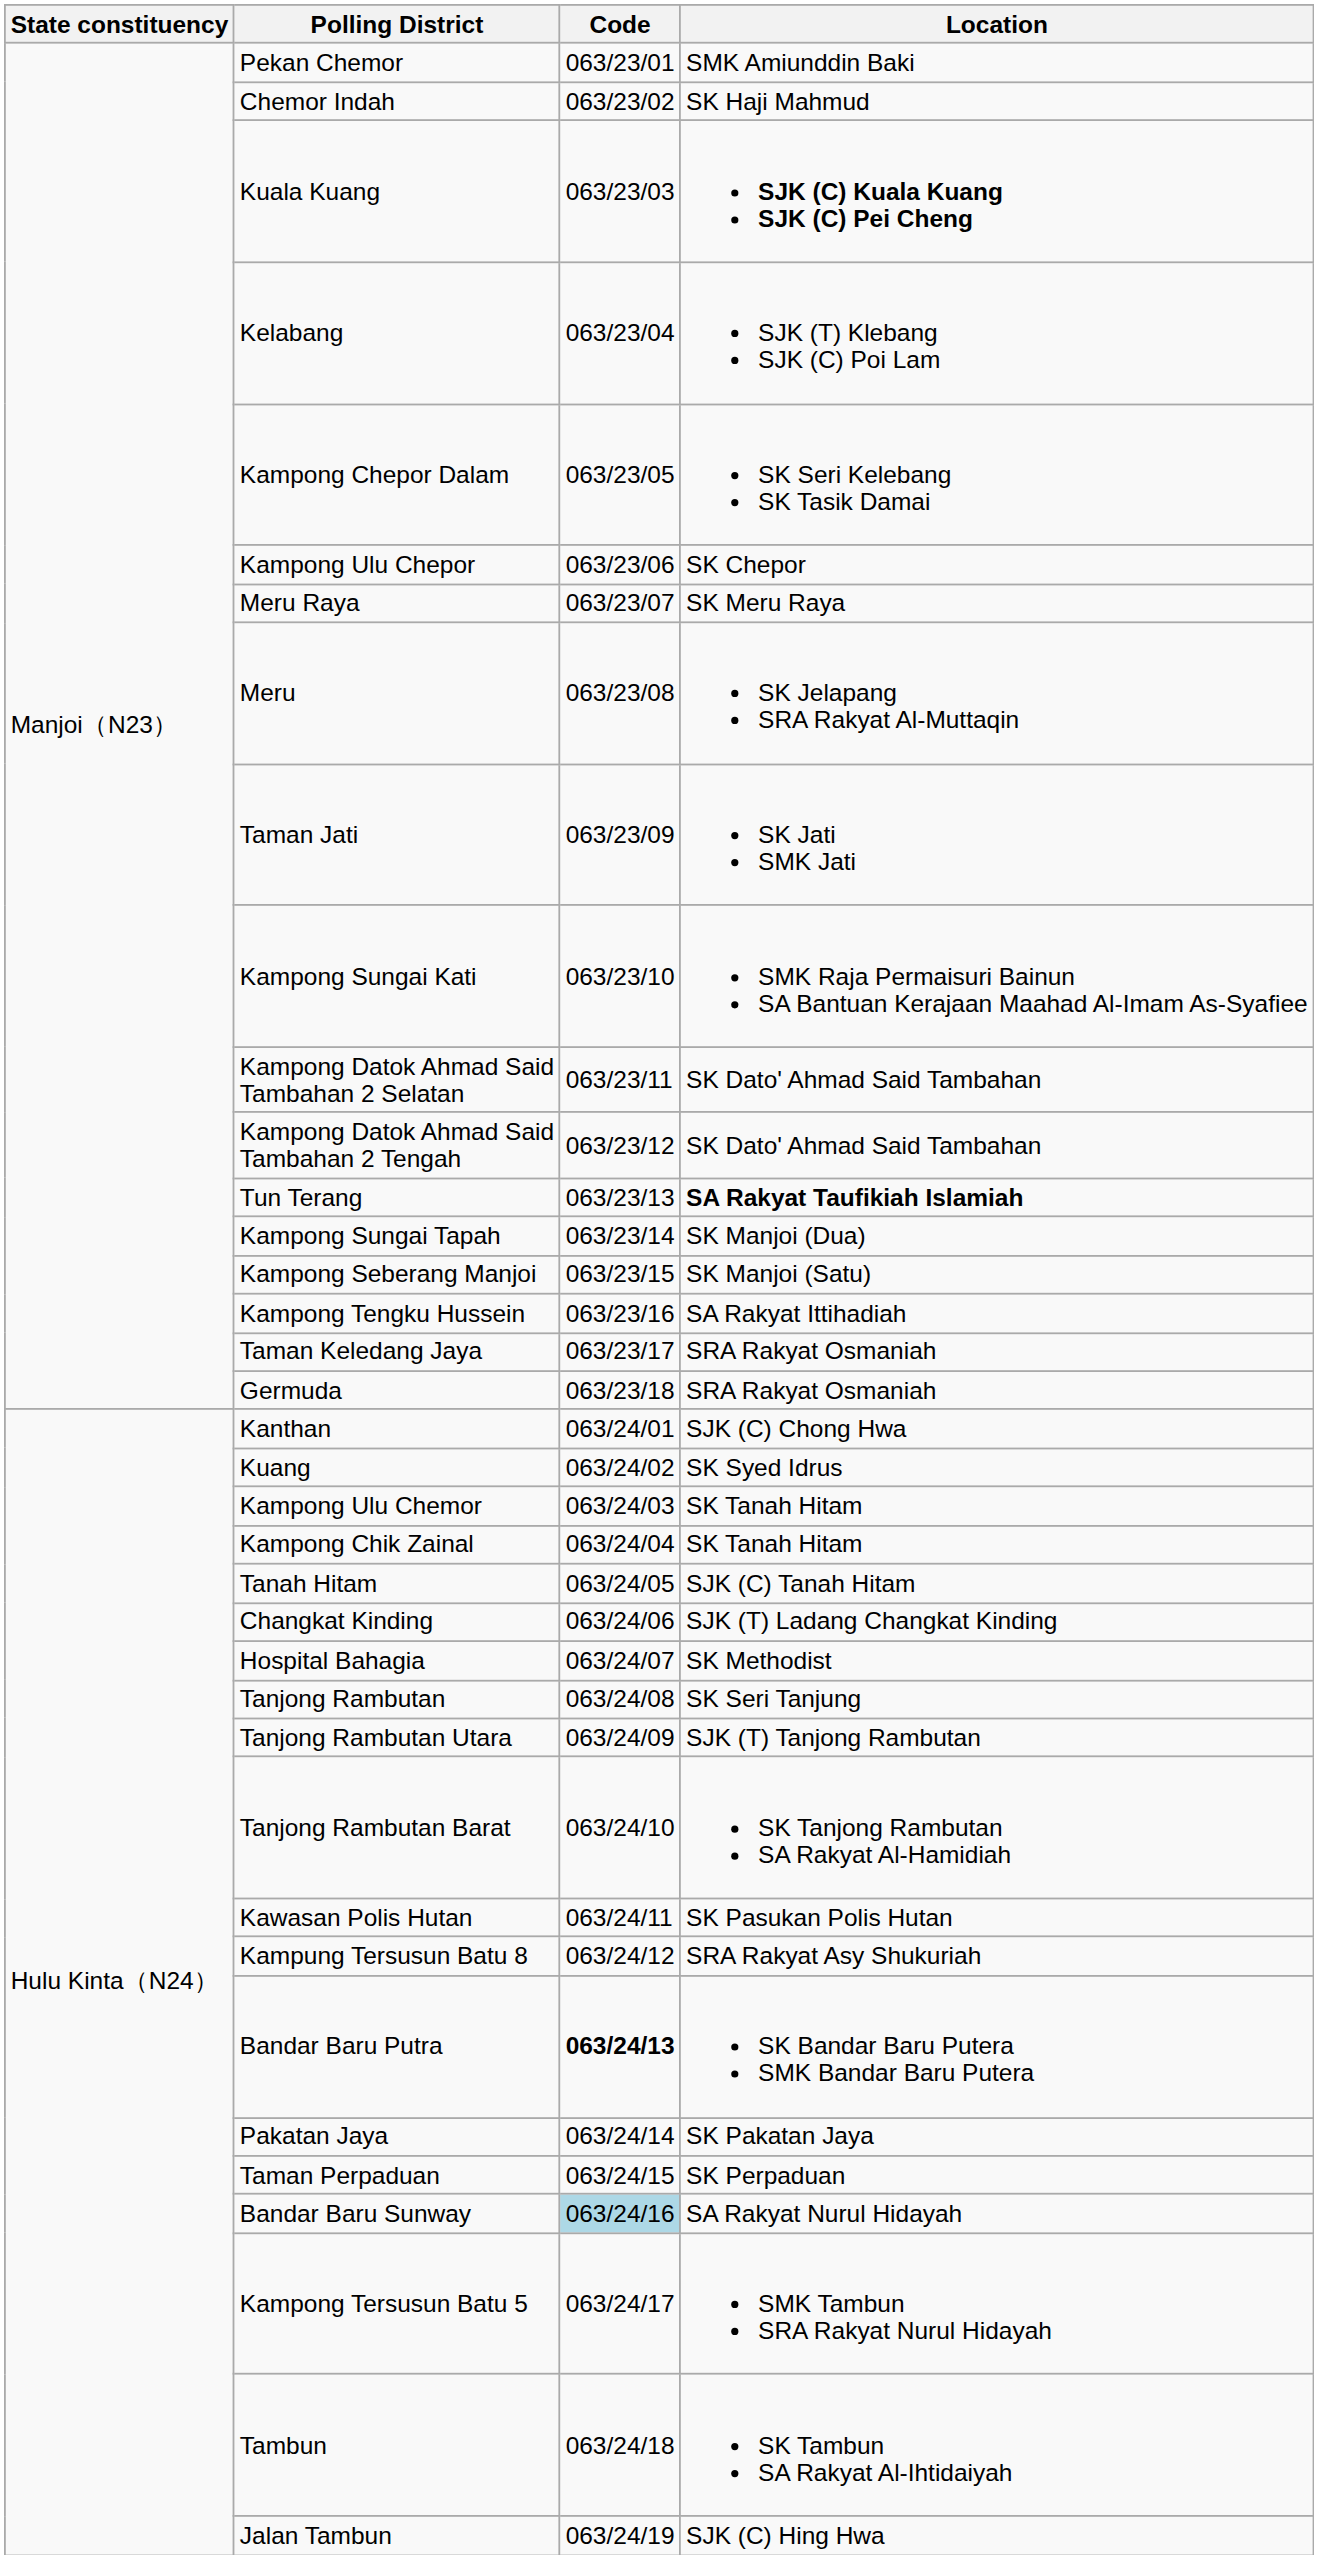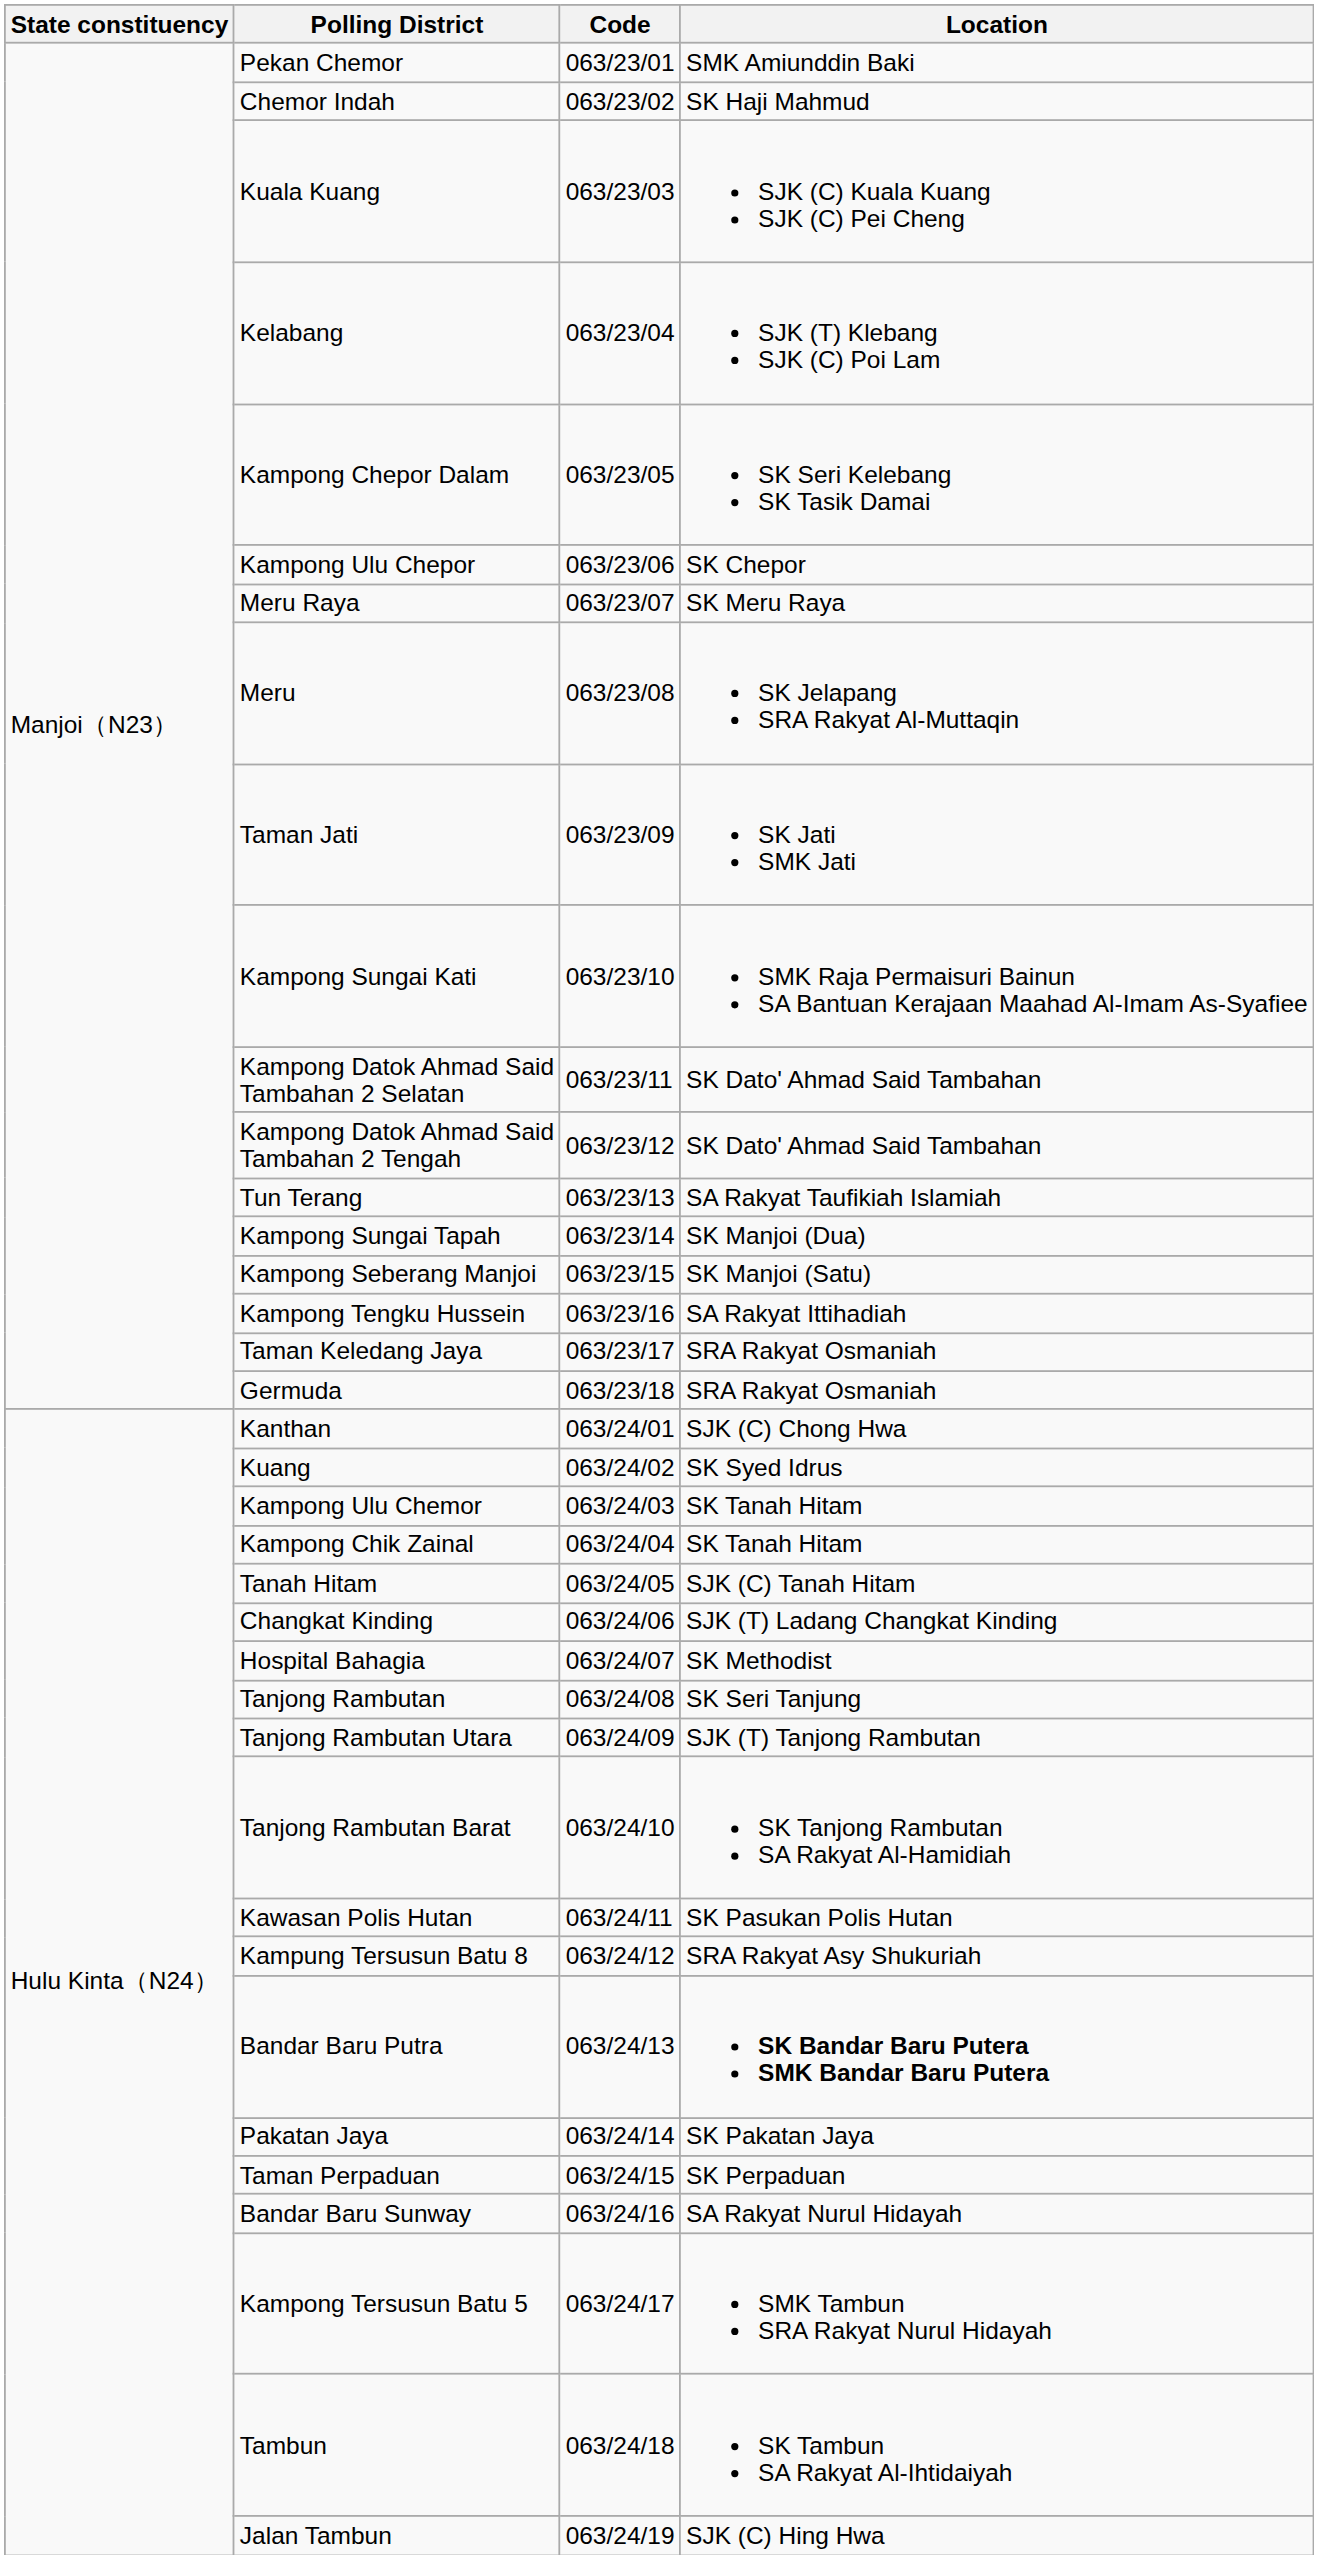(997, 205) bold -> (997, 205) normal
(855, 1197) bold -> (844, 1197) normal
(620, 2046) bold -> (620, 2046) normal
(997, 2060) normal -> (997, 2060) bold
(620, 2213) lightblue background -> (620, 2213) no background
